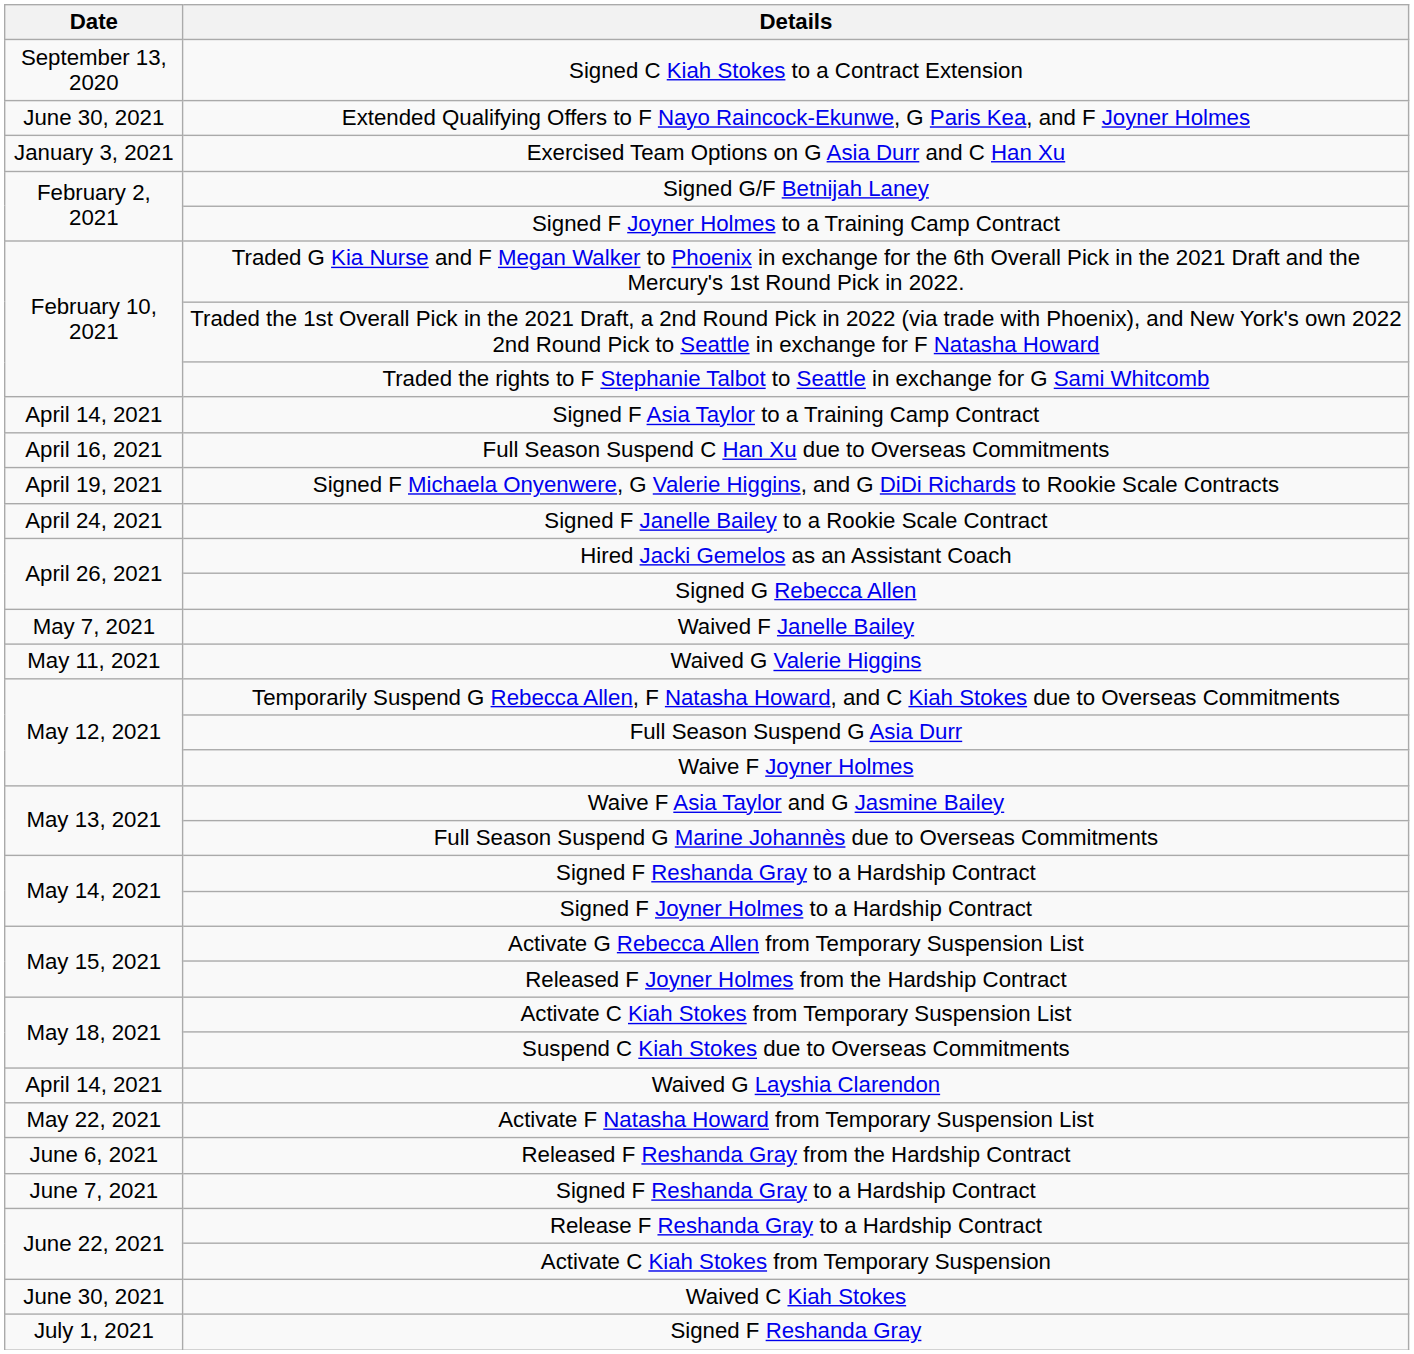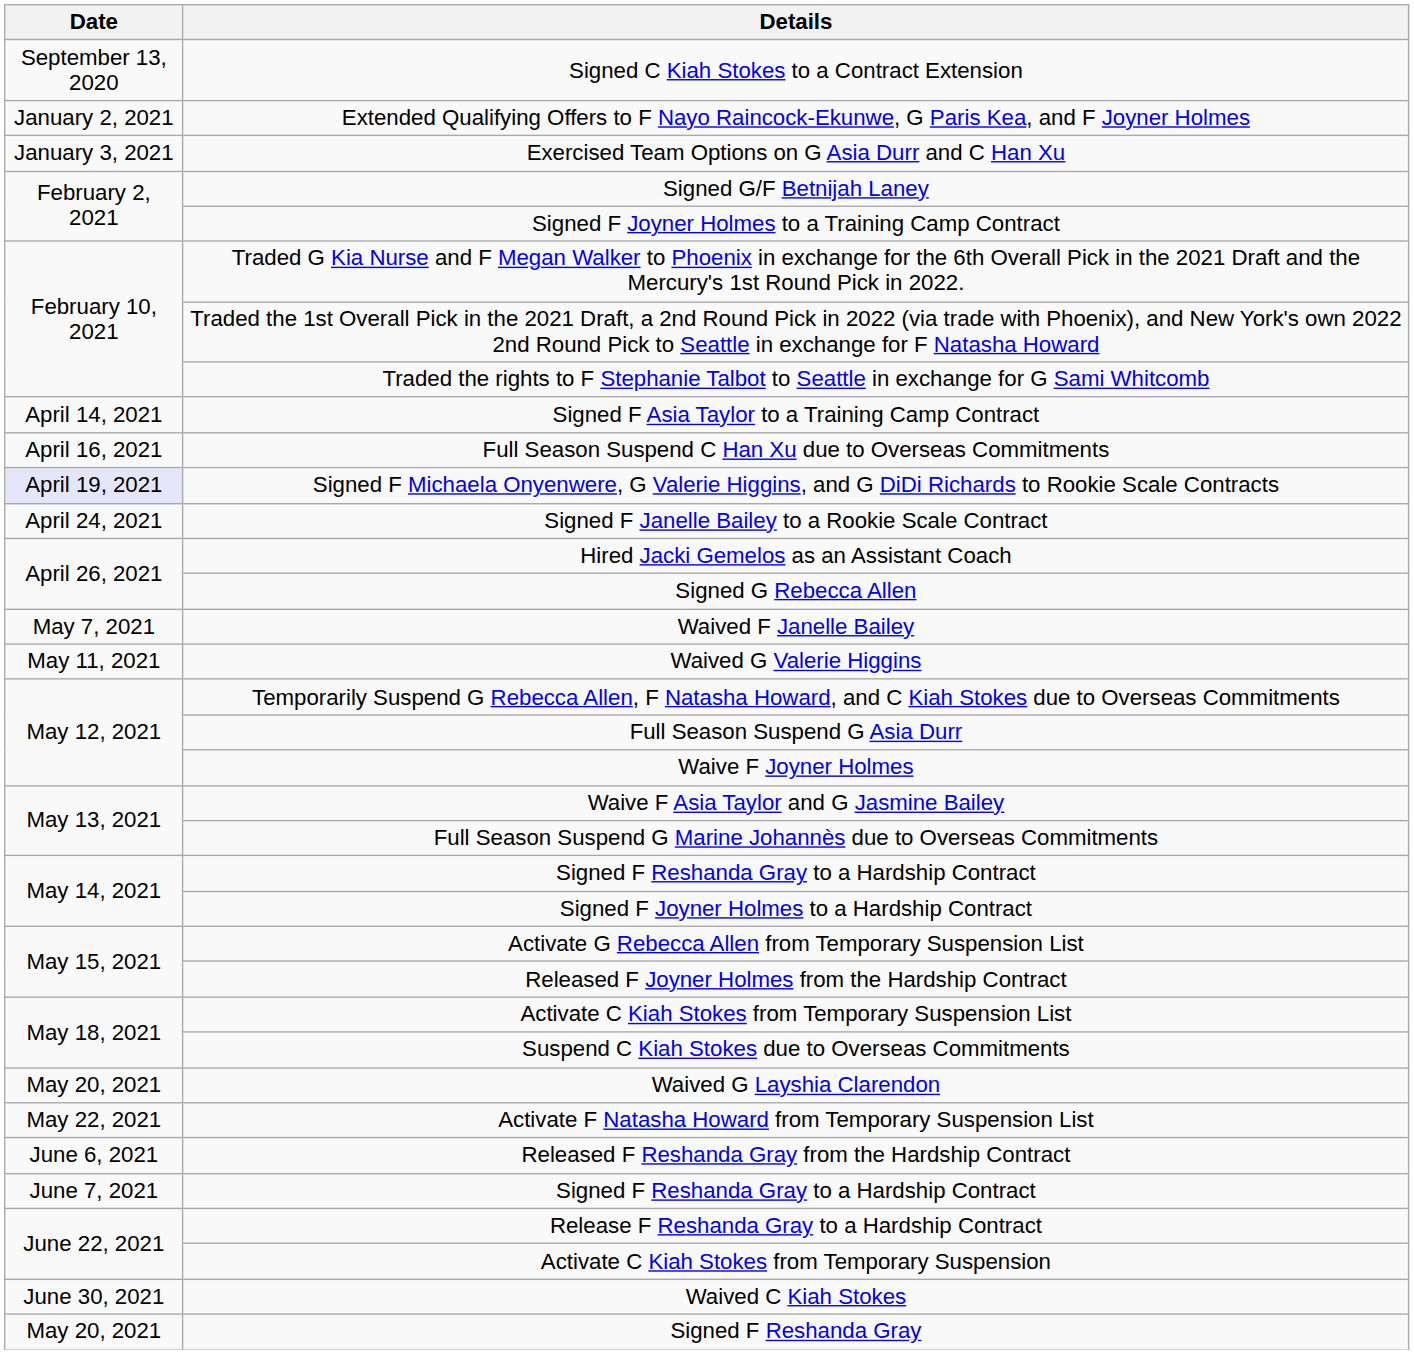(94, 117) June 30, 2021 -> (94, 117) January 2, 2021
(94, 485) no background -> (94, 485) lavender background
(94, 1084) April 14, 2021 -> (94, 1084) May 20, 2021
(94, 1331) July 1, 2021 -> (94, 1331) May 20, 2021
